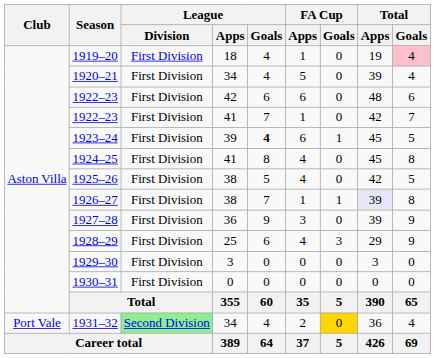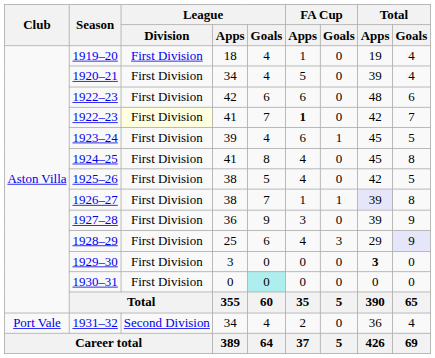(411, 55) pink background -> (411, 55) no background
(167, 117) no background -> (167, 117) lightyellow background
(303, 117) normal -> (303, 117) bold
(266, 138) bold -> (266, 138) normal
(411, 240) no background -> (411, 240) lavender background
(375, 261) normal -> (375, 261) bold
(266, 281) no background -> (266, 281) paleturquoise background
(167, 323) lightgreen background -> (167, 323) no background
(339, 323) gold background -> (339, 323) no background
